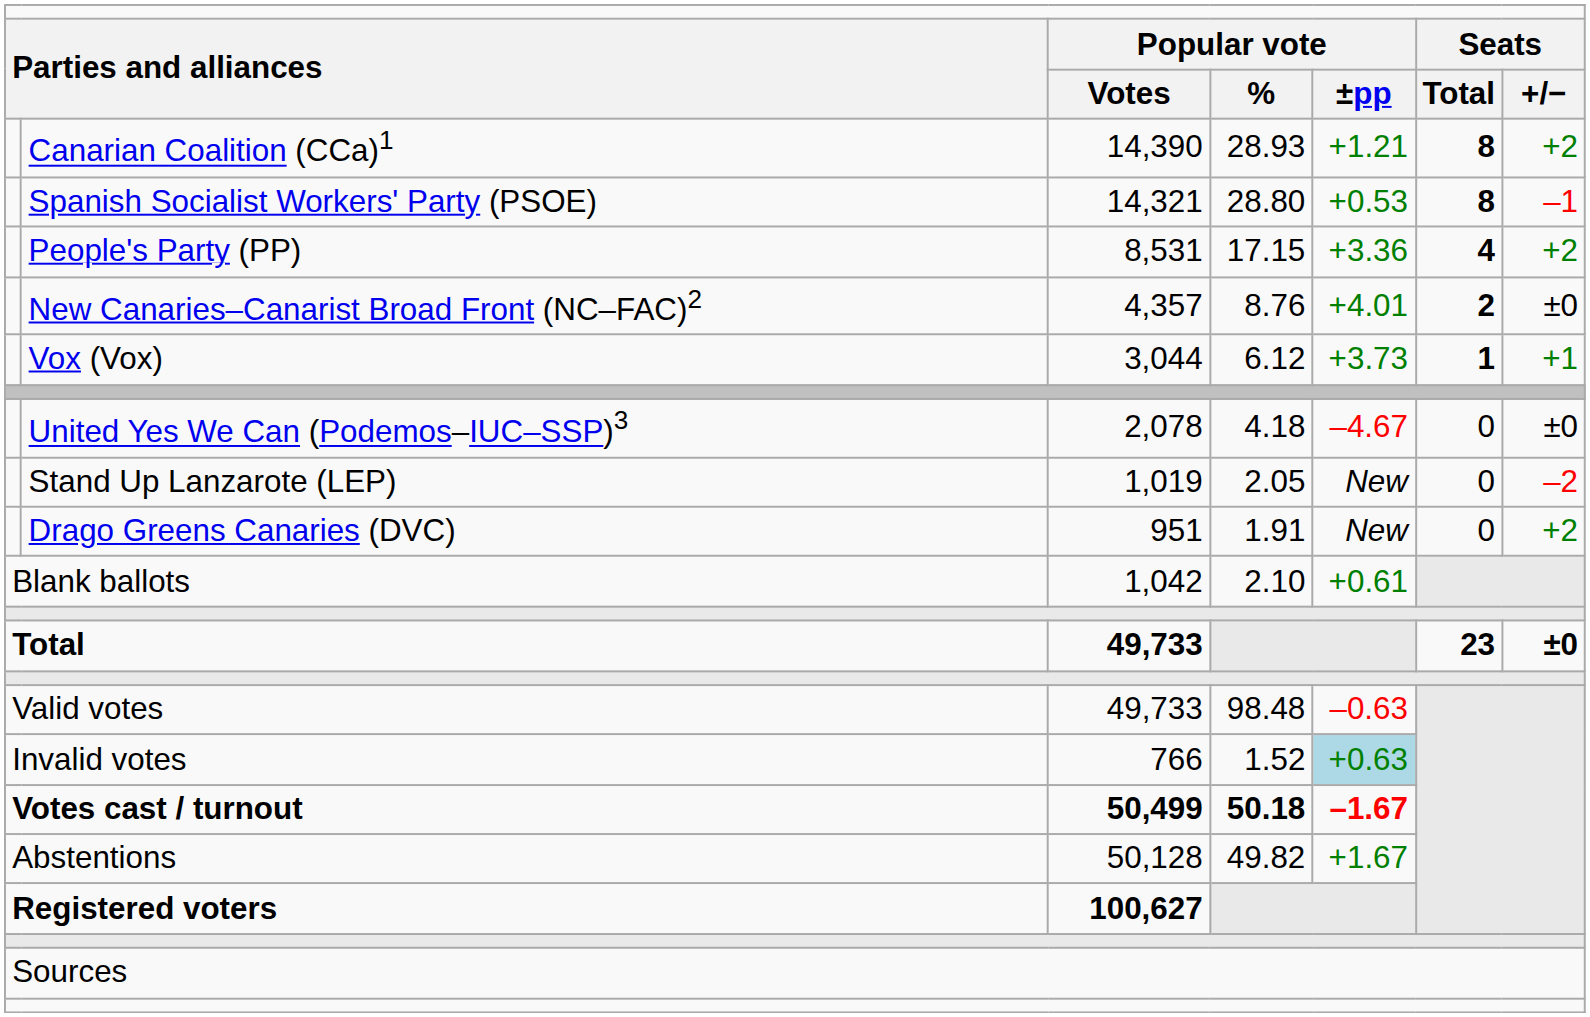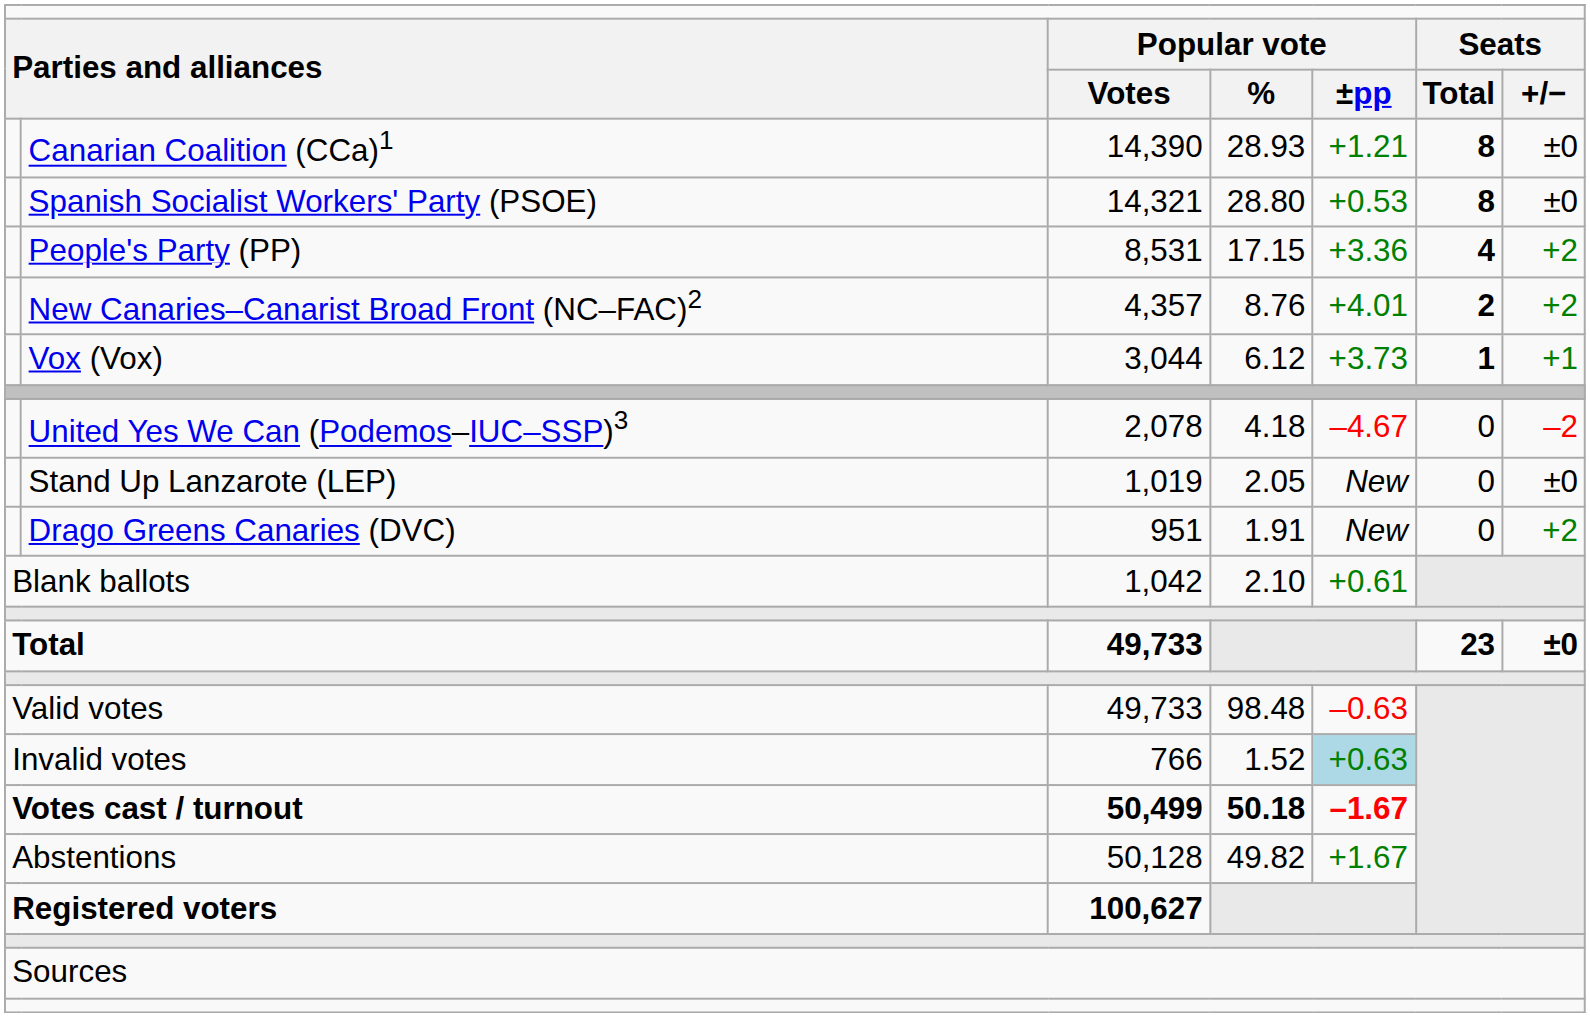(1560, 147) +2 -> (1561, 147) ±0
(1561, 201) –1 -> (1561, 201) ±0
(1561, 305) ±0 -> (1560, 305) +2
(1561, 427) ±0 -> (1561, 427) –2
(1561, 481) –2 -> (1561, 481) ±0
